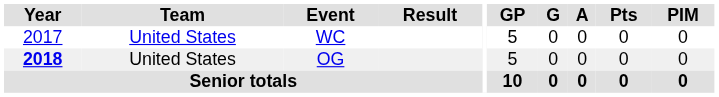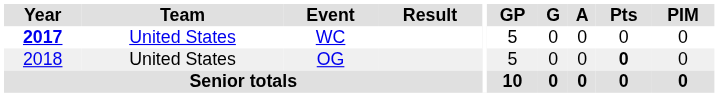(43, 37) normal -> (43, 37) bold
(43, 59) bold -> (43, 59) normal
(624, 59) normal -> (624, 59) bold
